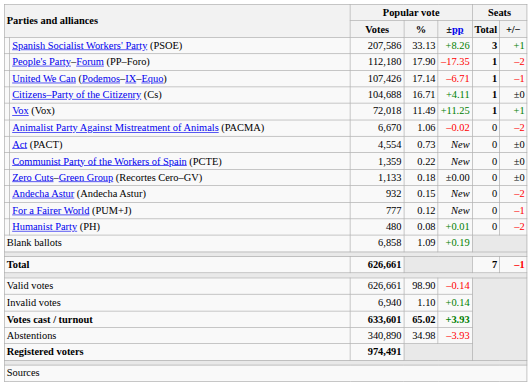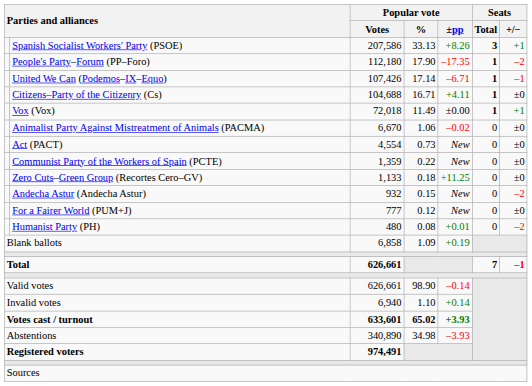(455, 111) +11.25 -> (458, 111) ±0.00
(519, 128) –2 -> (519, 128) ±0
(458, 177) ±0.00 -> (455, 177) +11.25
(519, 210) –1 -> (519, 210) ±0
